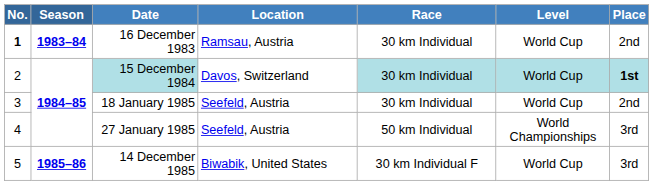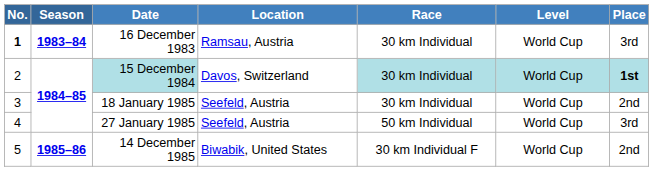(629, 42) 2nd -> (629, 42) 3rd
(553, 130) World Championships -> (553, 123) World Cup
(629, 164) 3rd -> (629, 150) 2nd
